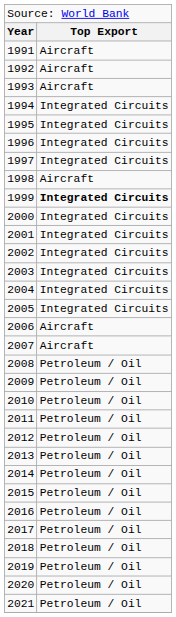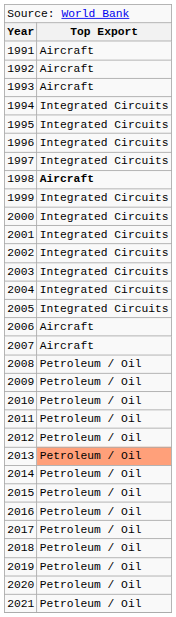(67, 180) normal -> (67, 180) bold
(104, 198) bold -> (104, 198) normal
(91, 456) no background -> (91, 456) lightsalmon background
